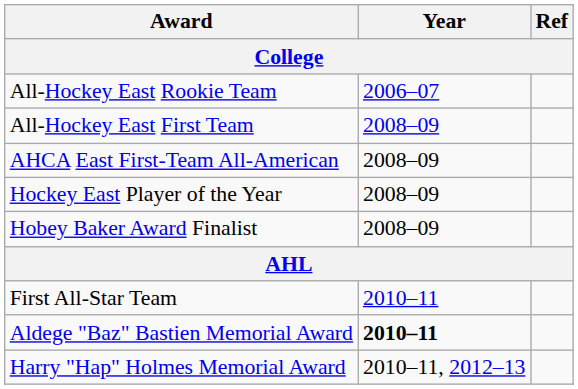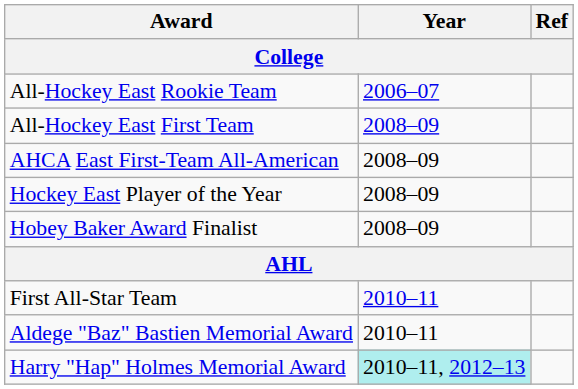(401, 332) bold -> (401, 332) normal
(444, 366) no background -> (444, 366) paleturquoise background
